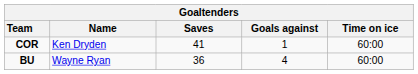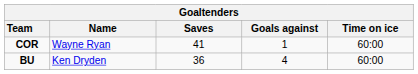(79, 45) Ken Dryden -> (81, 45) Wayne Ryan
(81, 61) Wayne Ryan -> (79, 61) Ken Dryden
